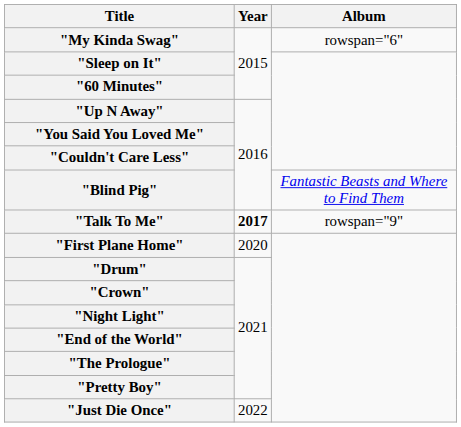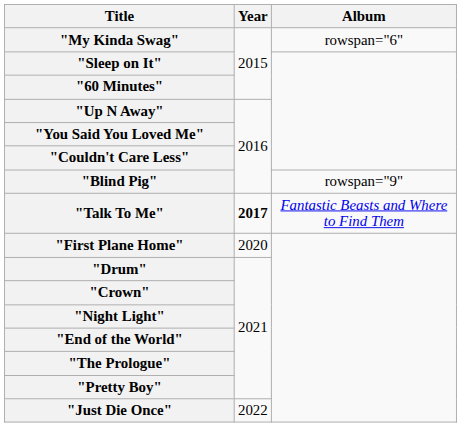(364, 189) Fantastic Beasts and Where to Find Them -> (364, 181) rowspan="9"
(364, 221) rowspan="9" -> (364, 213) Fantastic Beasts and Where to Find Them
